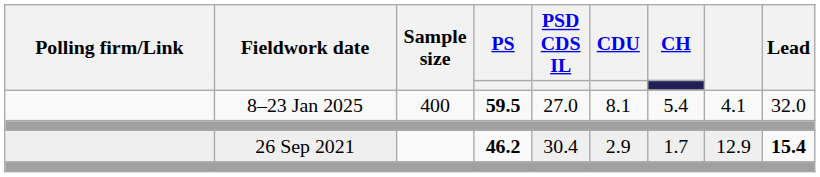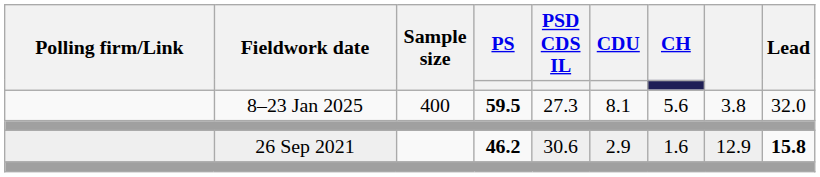(561, 106) 27.0 -> (561, 106) 27.3
(676, 106) 5.4 -> (676, 106) 5.6
(734, 106) 4.1 -> (734, 106) 3.8
(561, 146) 30.4 -> (561, 146) 30.6
(676, 146) 1.7 -> (676, 146) 1.6
(788, 146) 15.4 -> (788, 146) 15.8
